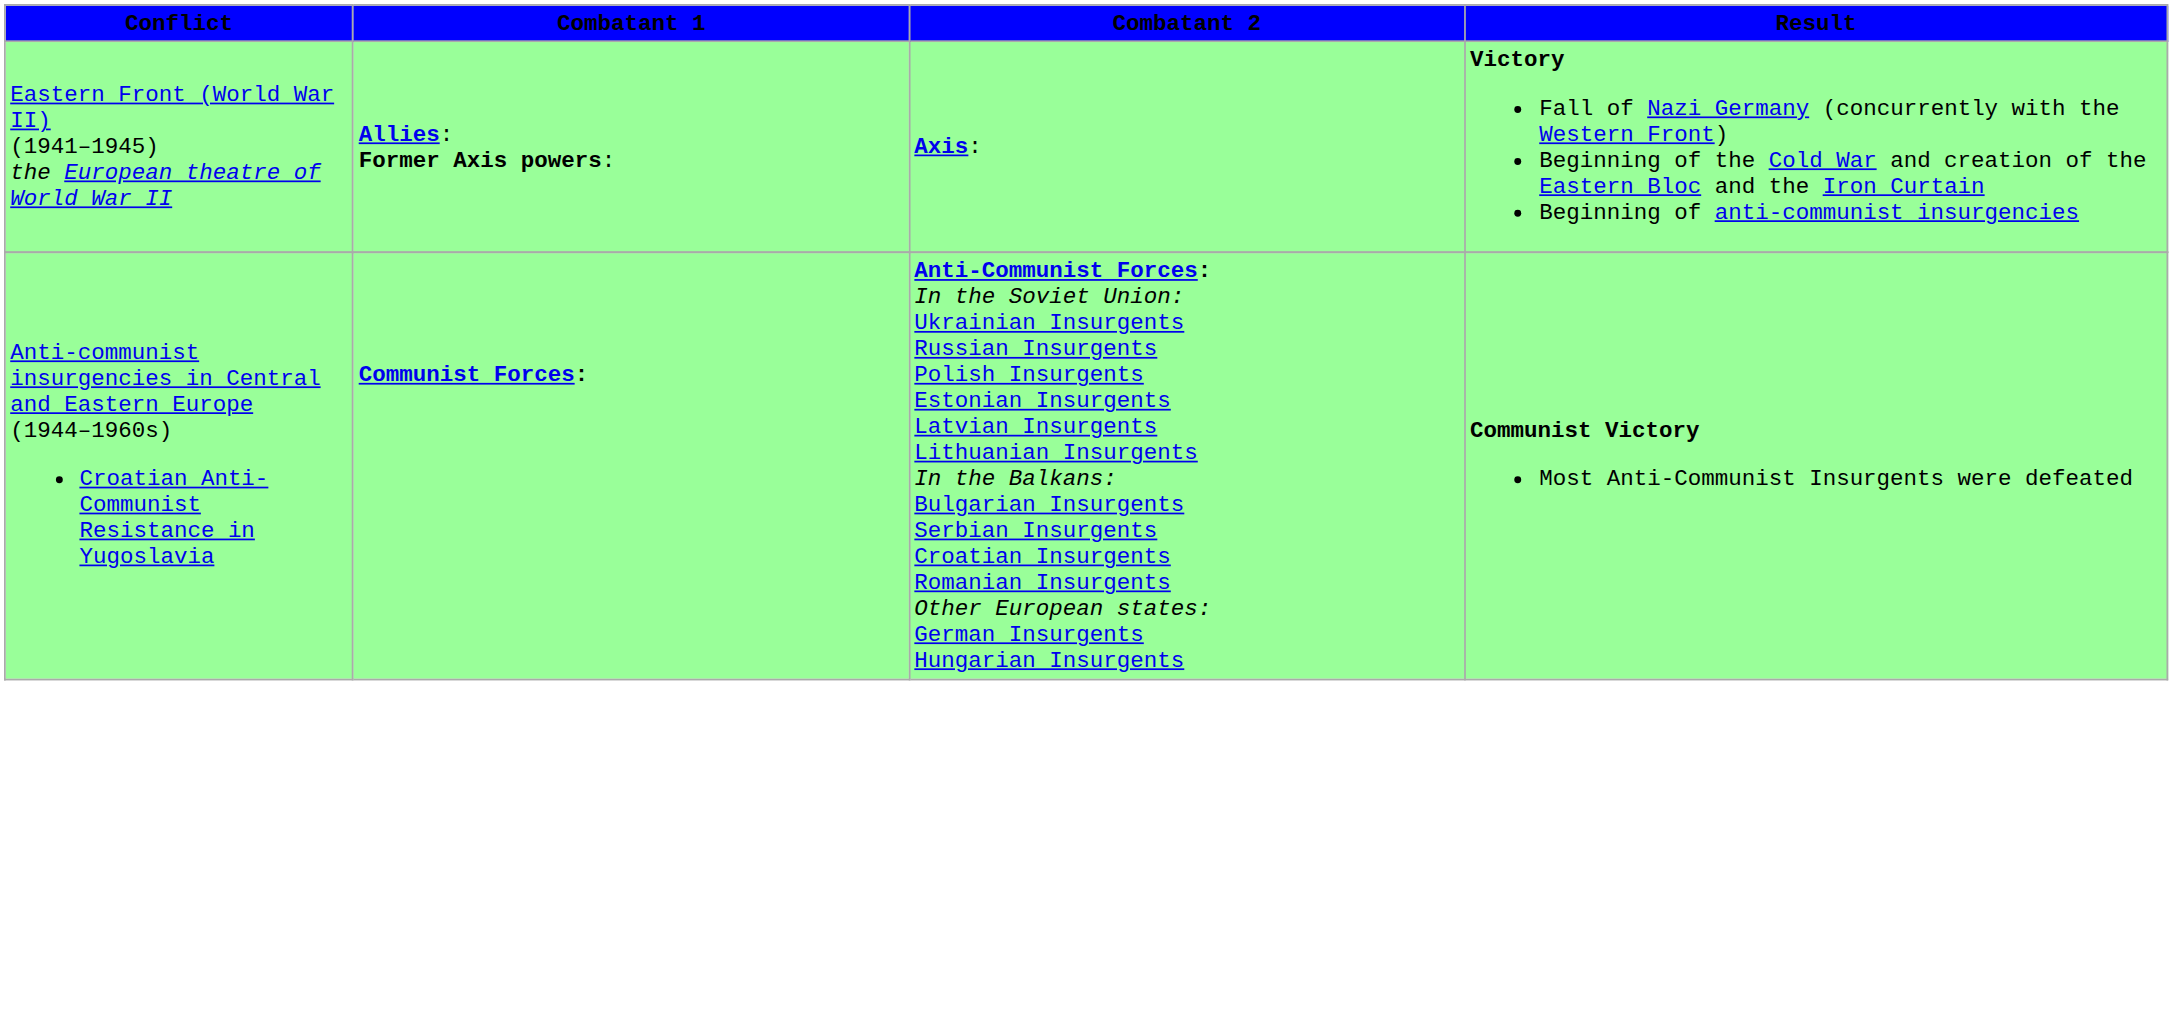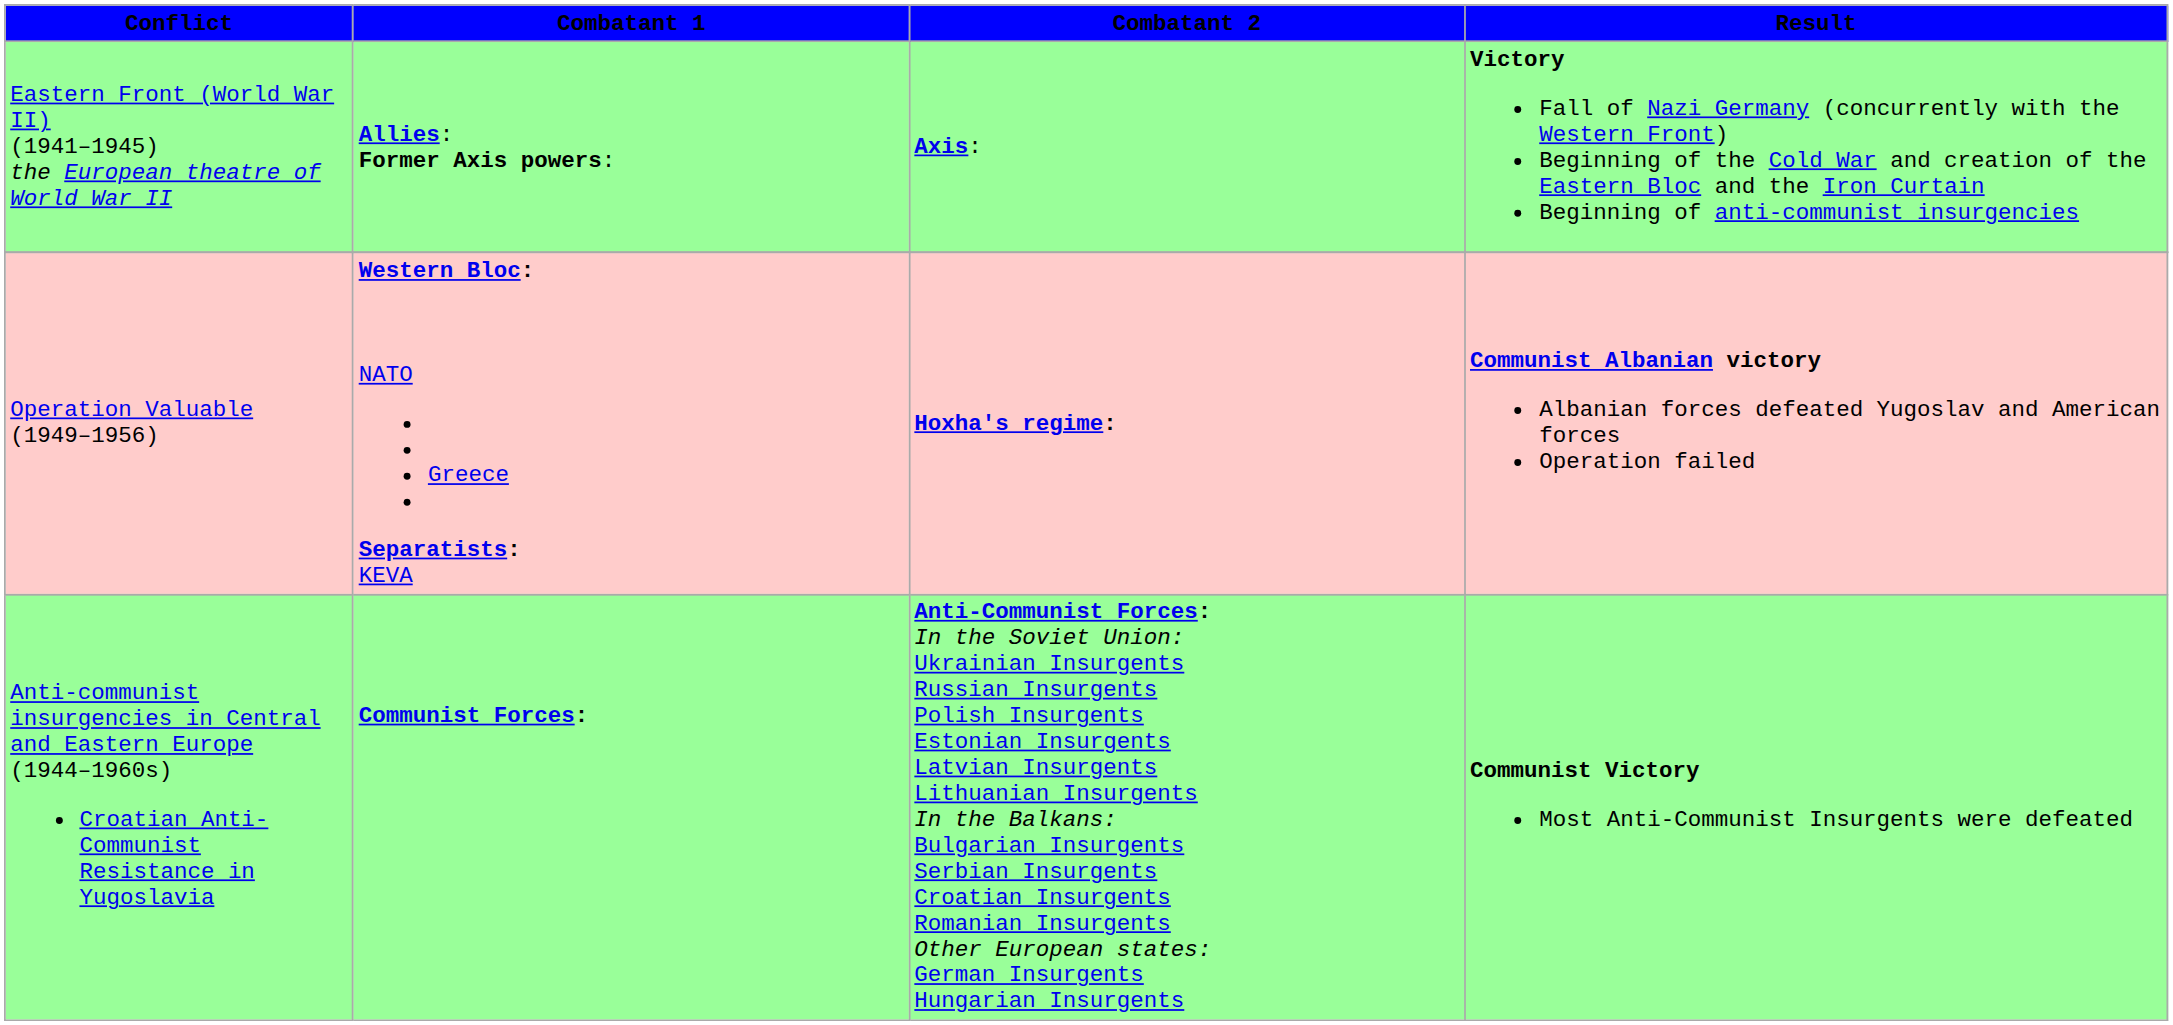+ row: (132, 423)
